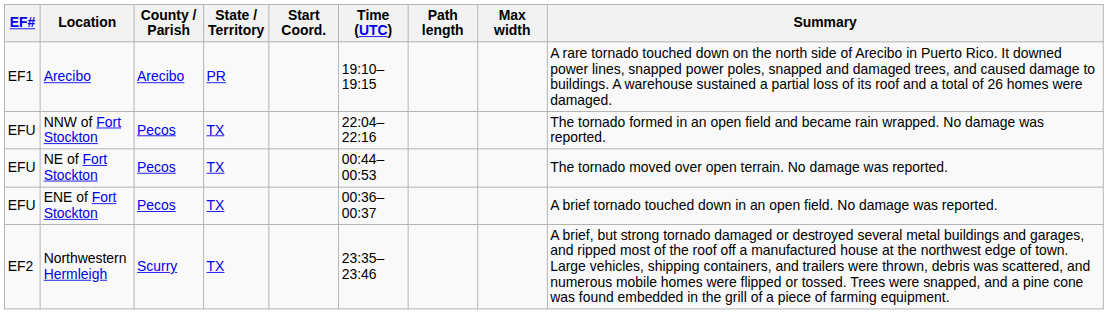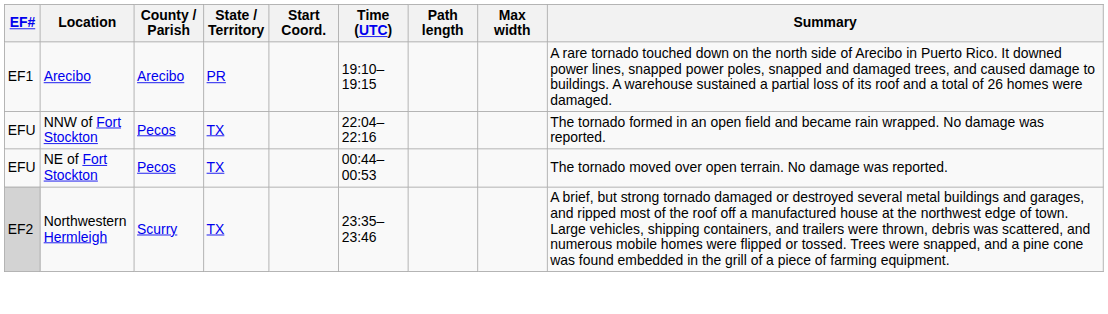- row: (80, 205)
(20, 266) no background -> (20, 229) lightgrey background
